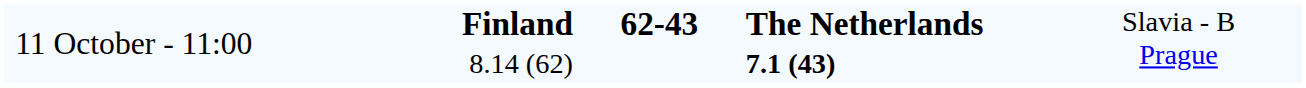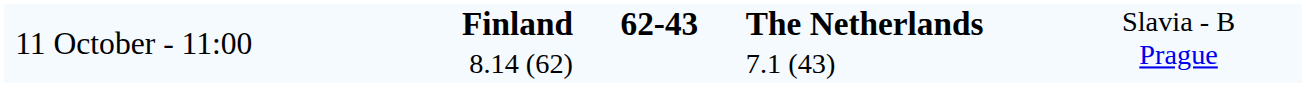(791, 63) bold -> (791, 63) normal
